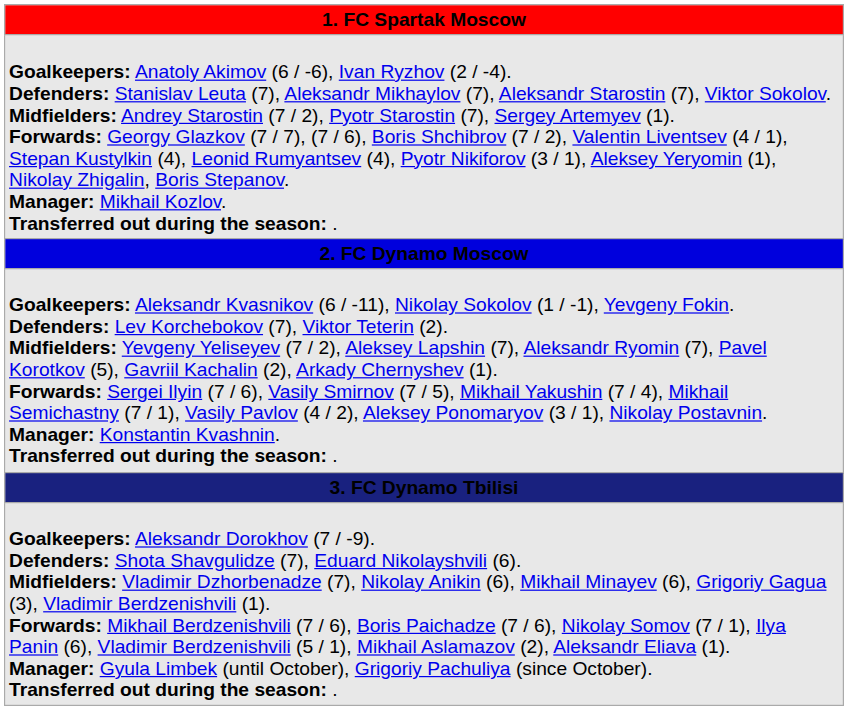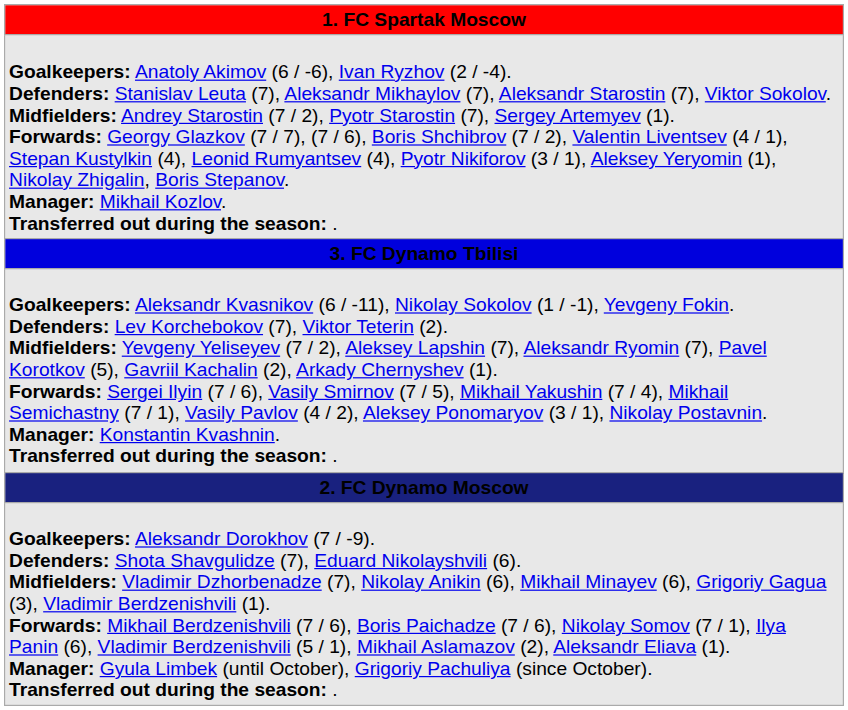(424, 253) 2. FC Dynamo Moscow -> (424, 253) 3. FC Dynamo Tbilisi
(424, 487) 3. FC Dynamo Tbilisi -> (424, 487) 2. FC Dynamo Moscow
